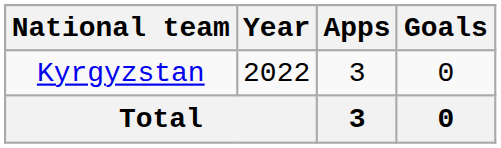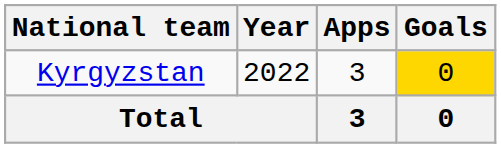(446, 73) no background -> (446, 73) gold background
